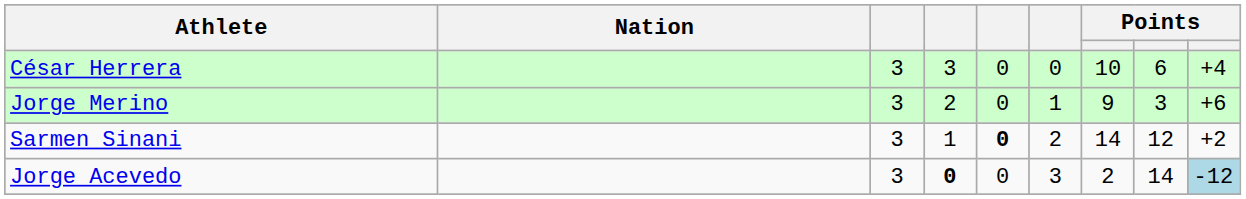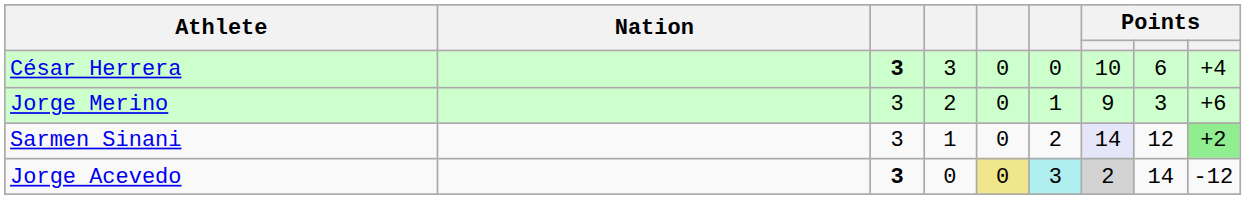(897, 69) normal -> (897, 69) bold
(1003, 141) bold -> (1003, 141) normal
(1108, 141) no background -> (1108, 141) lavender background
(1213, 141) no background -> (1213, 141) lightgreen background
(897, 176) normal -> (897, 176) bold
(950, 176) bold -> (950, 176) normal
(1003, 176) no background -> (1003, 176) khaki background
(1055, 176) no background -> (1055, 176) paleturquoise background
(1108, 176) no background -> (1108, 176) lightgrey background
(1213, 176) lightblue background -> (1213, 176) no background
